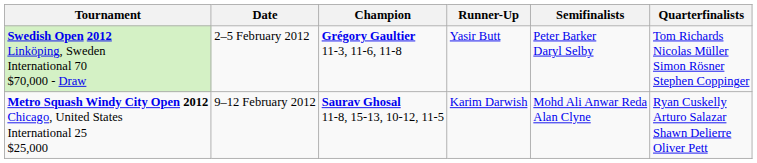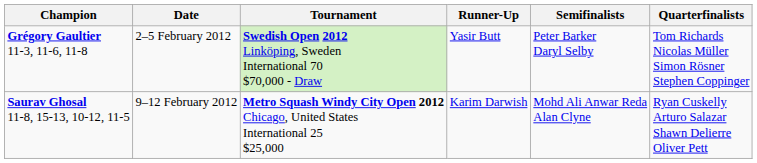columns swapped: (108, 15) <-> (383, 15)
